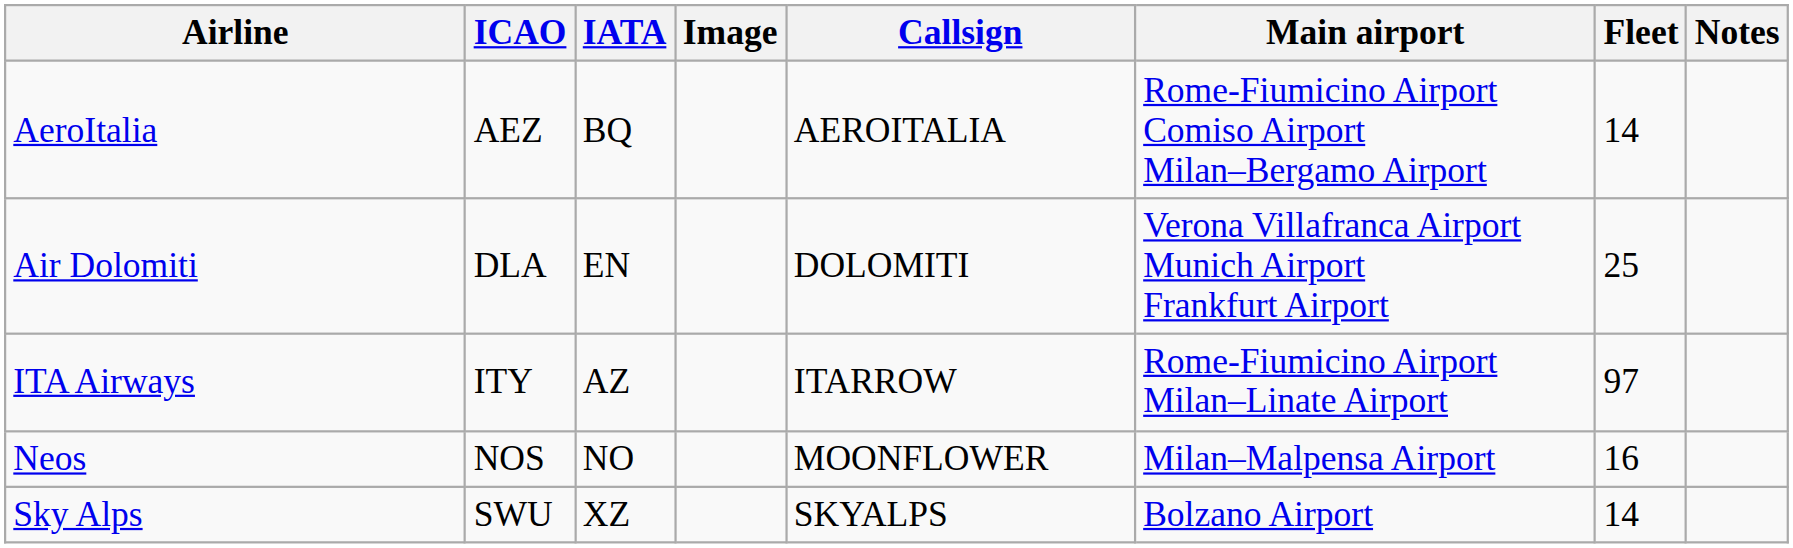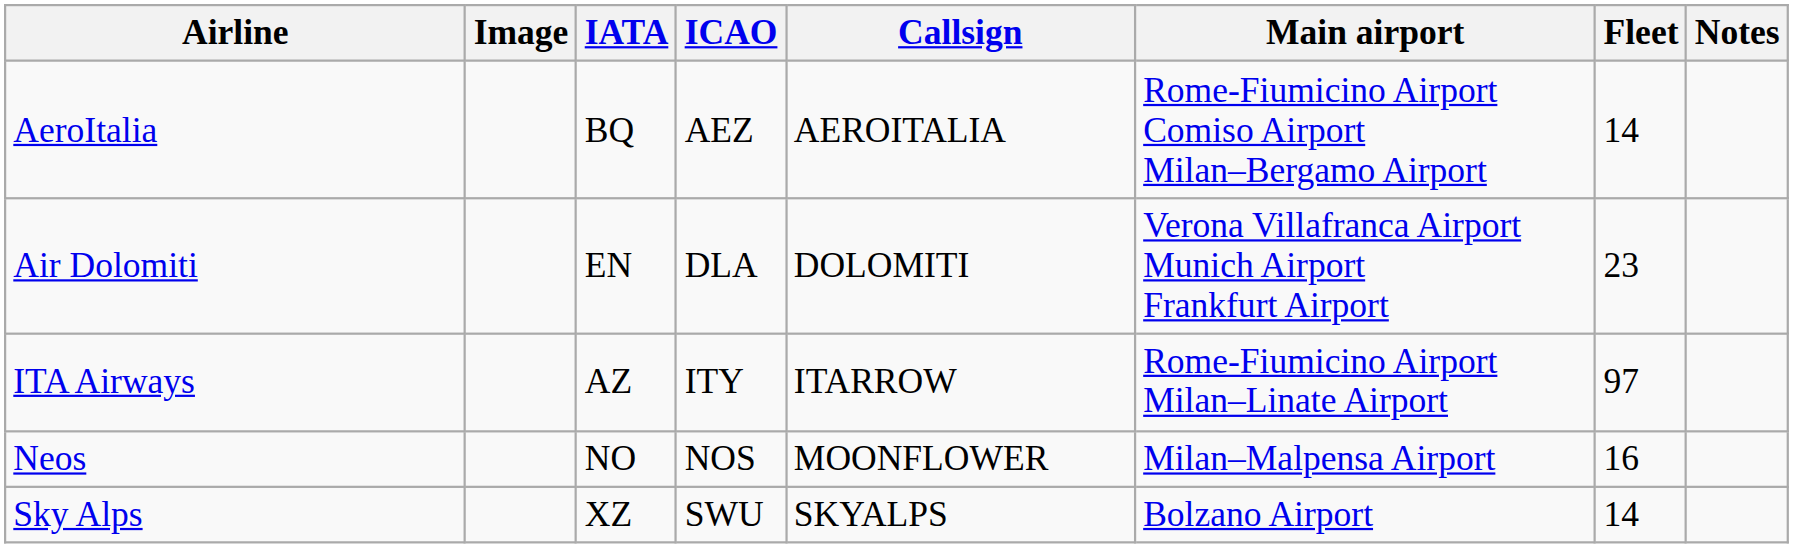columns swapped: (730, 32) <-> (520, 32)
(1621, 265) 25 -> (1621, 265) 23
